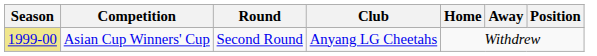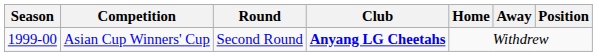(32, 39) khaki background -> (32, 39) no background
(373, 39) normal -> (378, 39) bold
